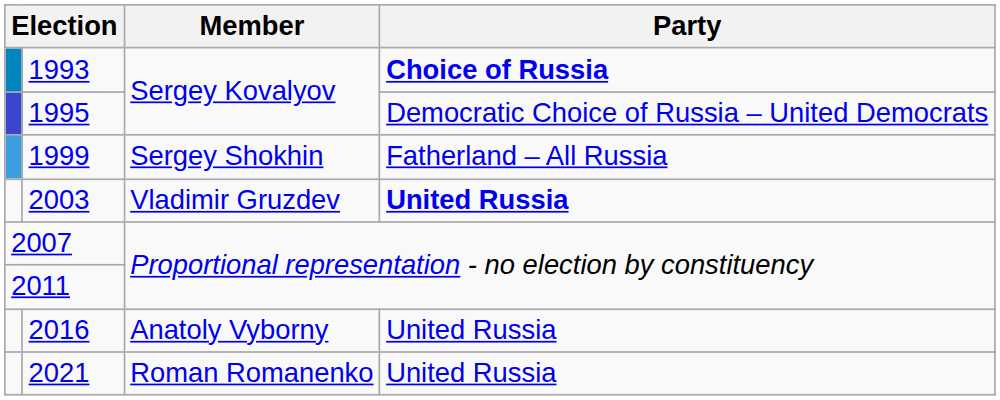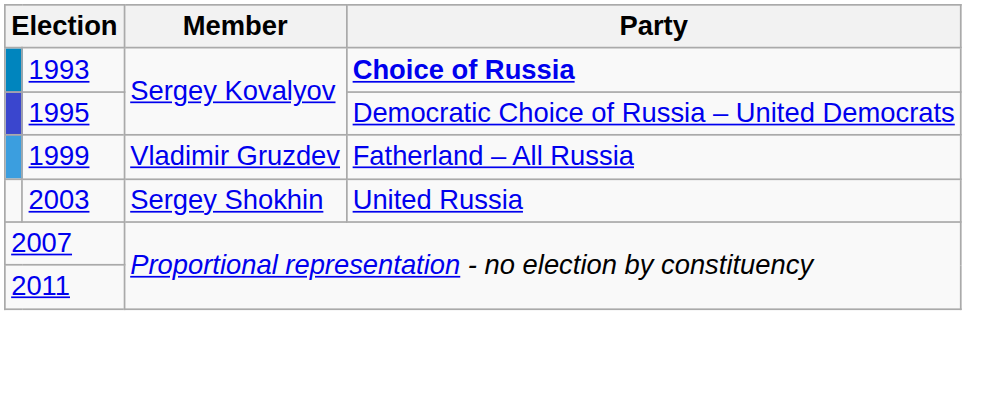(227, 156) Sergey Shokhin -> (235, 156) Vladimir Gruzdev
(235, 199) Vladimir Gruzdev -> (227, 199) Sergey Shokhin
(477, 199) bold -> (438, 199) normal
- row: (59, 329)
- row: (59, 373)
